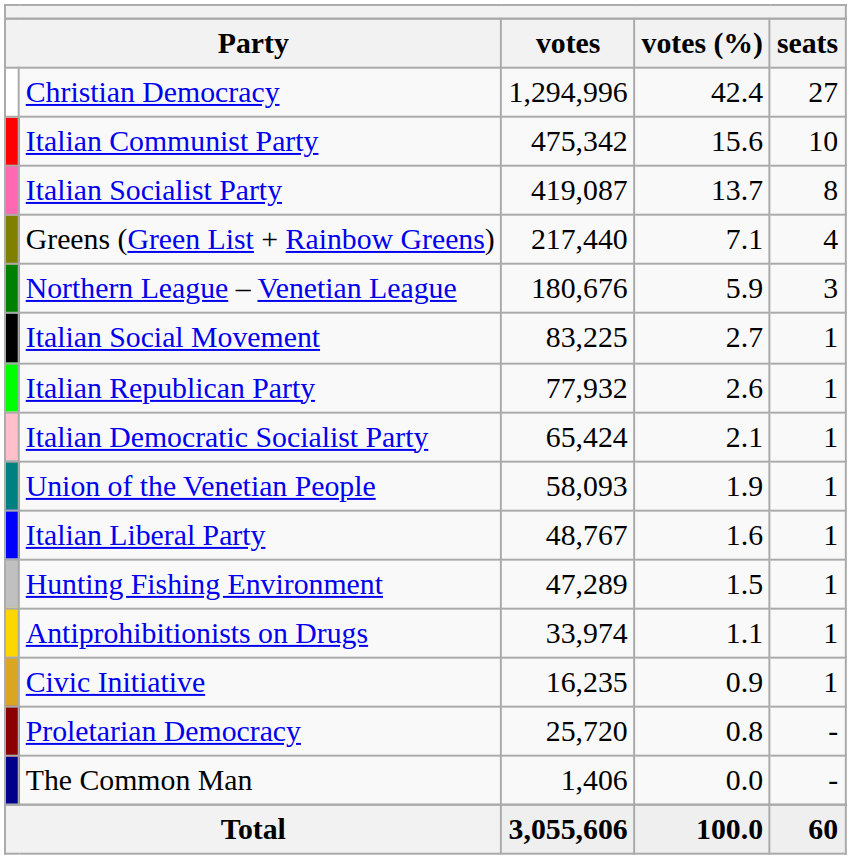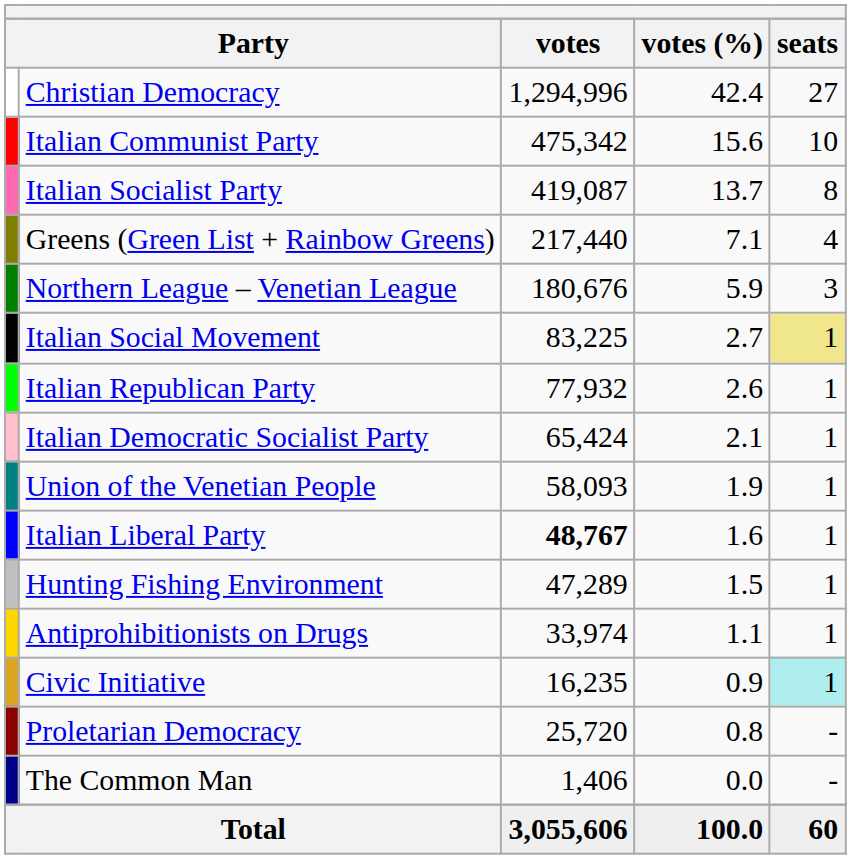(831, 337) no background -> (831, 337) khaki background
(587, 534) normal -> (587, 534) bold
(831, 681) no background -> (831, 681) paleturquoise background
